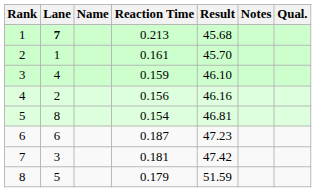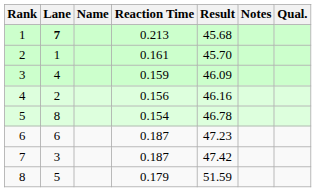(218, 75) 46.10 -> (218, 75) 46.09
(218, 116) 46.81 -> (218, 116) 46.78
(154, 156) 0.181 -> (154, 156) 0.187
